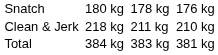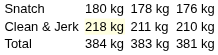(105, 26) no background -> (105, 26) lightyellow background
